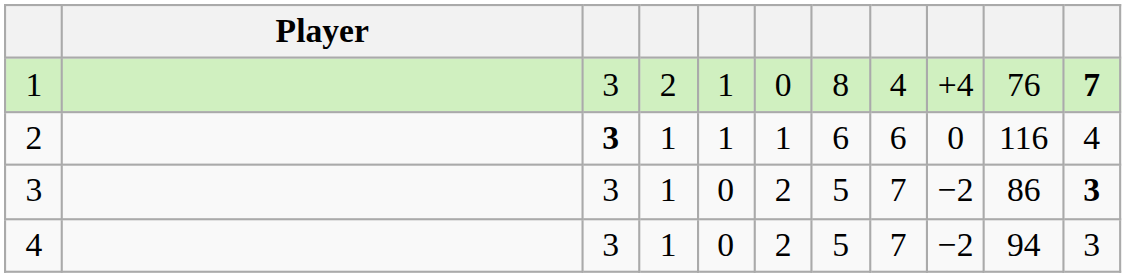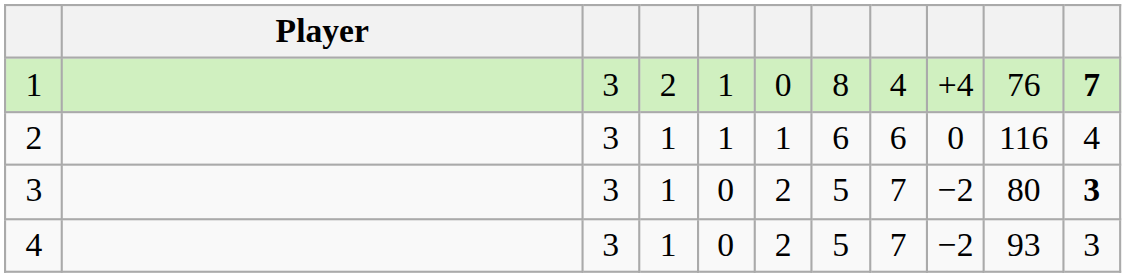(611, 137) bold -> (611, 137) normal
(1024, 191) 86 -> (1024, 191) 80
(1024, 244) 94 -> (1024, 244) 93
